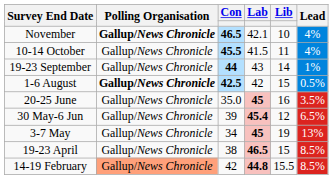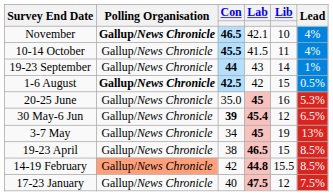(312, 100) 3.5% -> (312, 100) 5.3%
(231, 116) normal -> (231, 116) bold
+ row: (50, 182)
